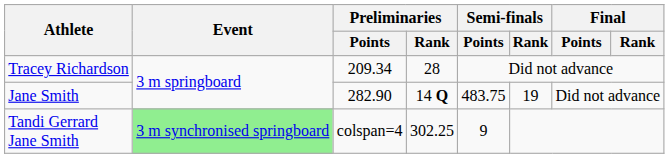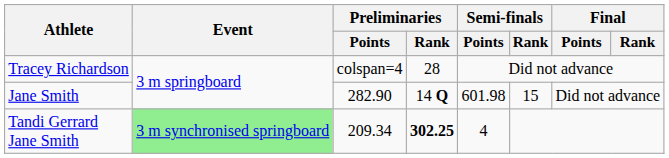(370, 69) 209.34 -> (370, 69) colspan=4
(483, 95) 483.75 -> (483, 95) 601.98
(530, 95) 19 -> (530, 95) 15
(370, 131) colspan=4 -> (370, 131) 209.34
(432, 131) normal -> (432, 131) bold
(483, 131) 9 -> (483, 131) 4
